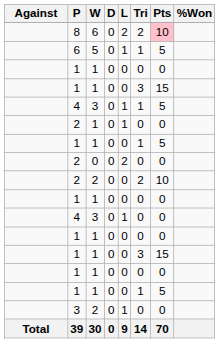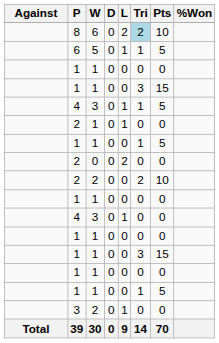(141, 32) no background -> (141, 32) lightblue background
(162, 32) pink background -> (162, 32) no background
